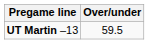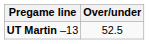(112, 30) 59.5 -> (112, 30) 52.5
